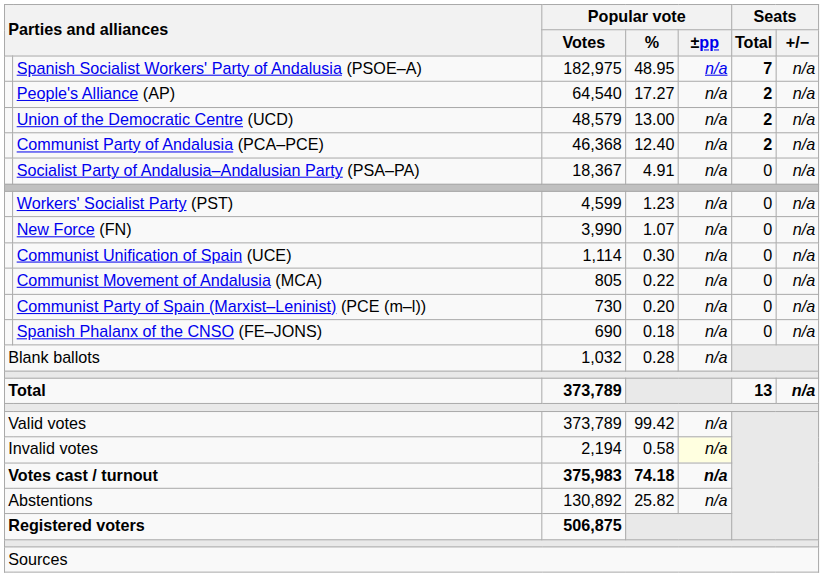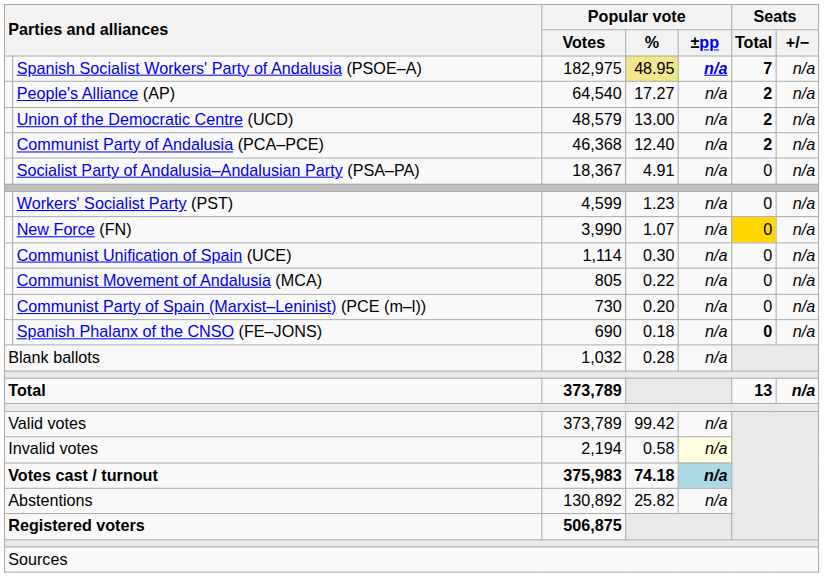(654, 68) no background -> (654, 68) khaki background
(716, 68) normal -> (716, 68) bold
(768, 229) no background -> (768, 229) gold background
(768, 332) normal -> (768, 332) bold
(716, 475) no background -> (716, 475) lightblue background
